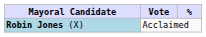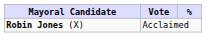(45, 25) lightblue background -> (45, 25) no background
